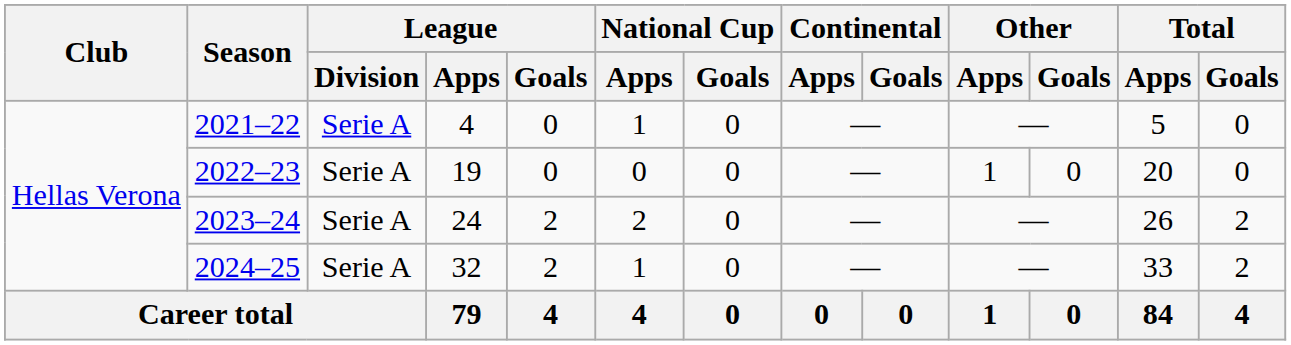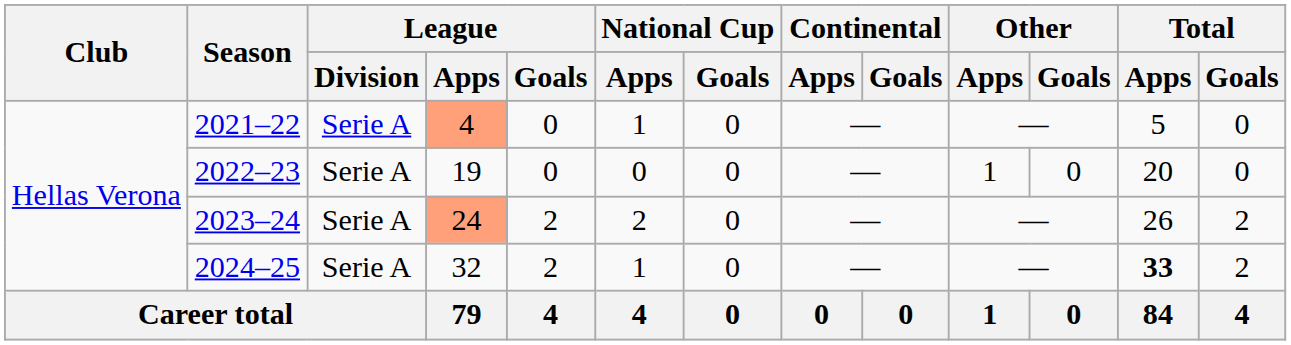(467, 123) no background -> (467, 123) lightsalmon background
(467, 219) no background -> (467, 219) lightsalmon background
(1158, 266) normal -> (1158, 266) bold
